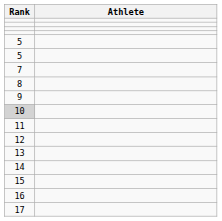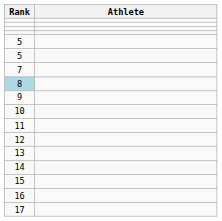(20, 84) no background -> (20, 84) lightblue background
(20, 112) lightgrey background -> (20, 112) no background
